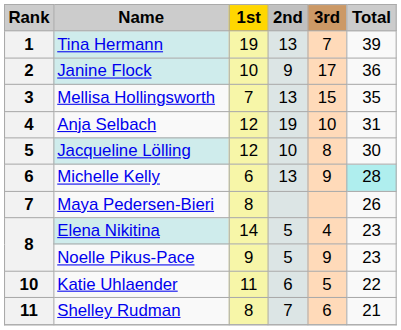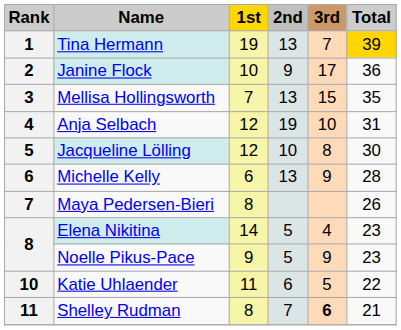(372, 44) no background -> (372, 44) gold background
(372, 177) paleturquoise background -> (372, 177) no background
(327, 310) normal -> (327, 310) bold
